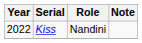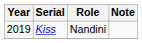(19, 30) 2022 -> (19, 30) 2019
